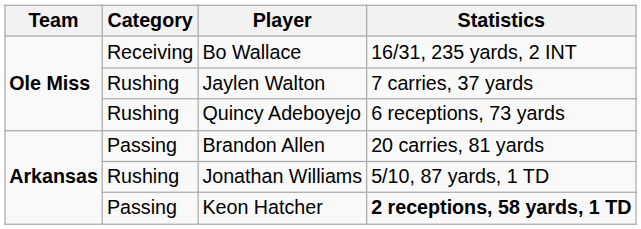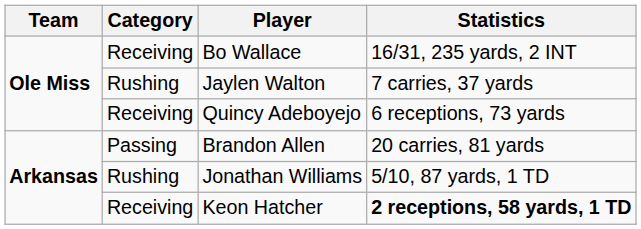(143, 114) Rushing -> (150, 114) Receiving
(142, 208) Passing -> (150, 208) Receiving
